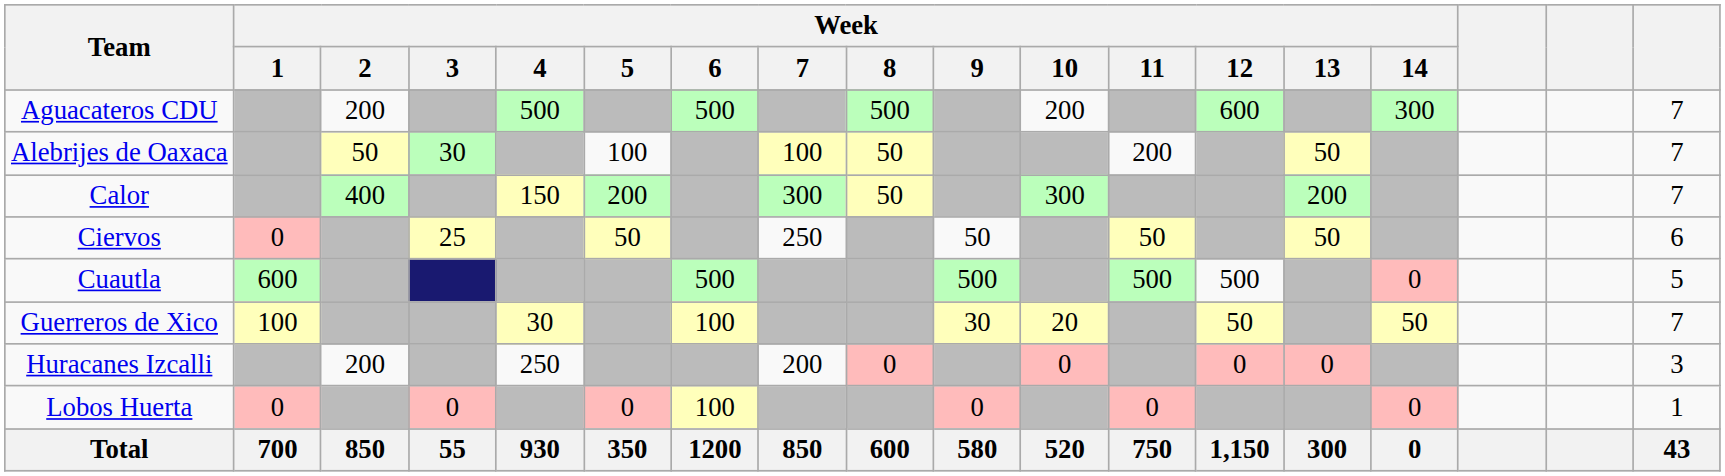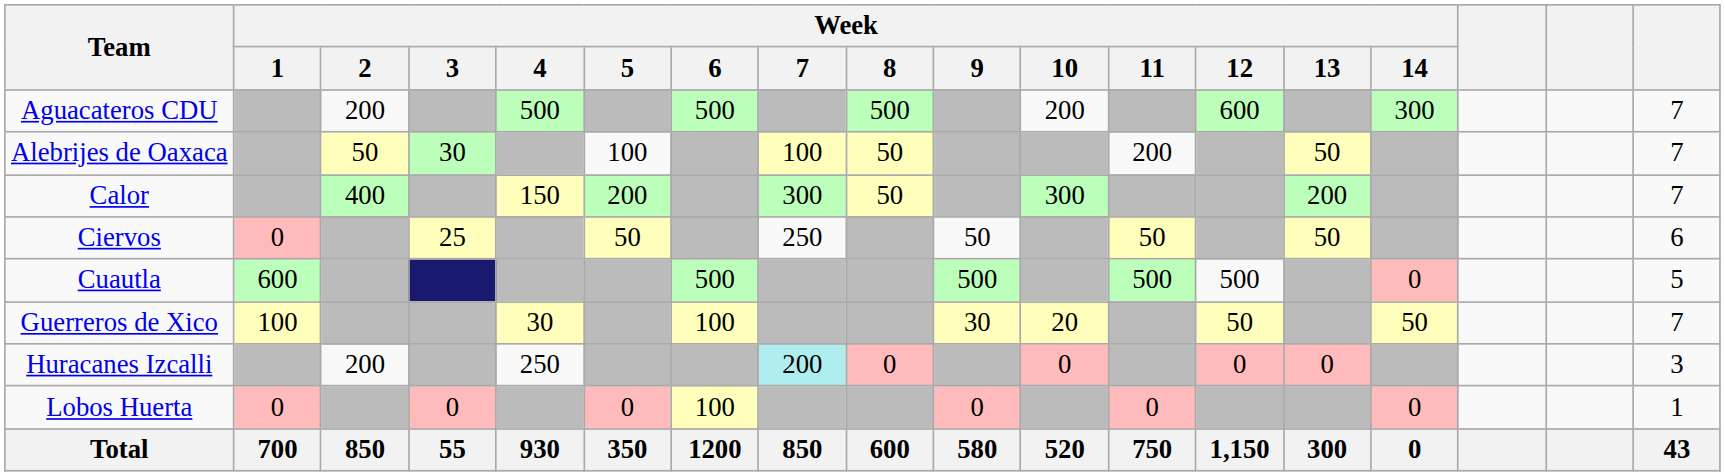(802, 364) no background -> (802, 364) paleturquoise background
